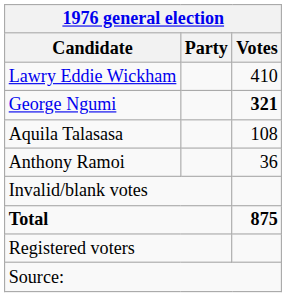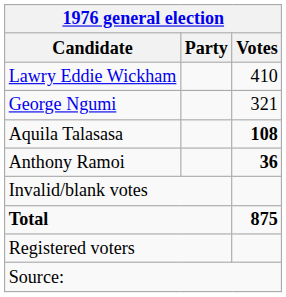(264, 104) bold -> (264, 104) normal
(264, 133) normal -> (264, 133) bold
(269, 162) normal -> (269, 162) bold
